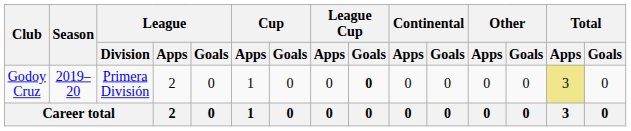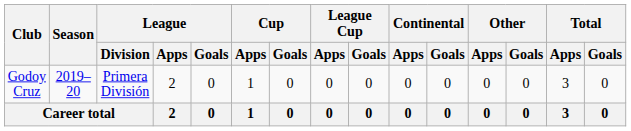(369, 84) bold -> (369, 84) normal
(565, 84) khaki background -> (565, 84) no background
